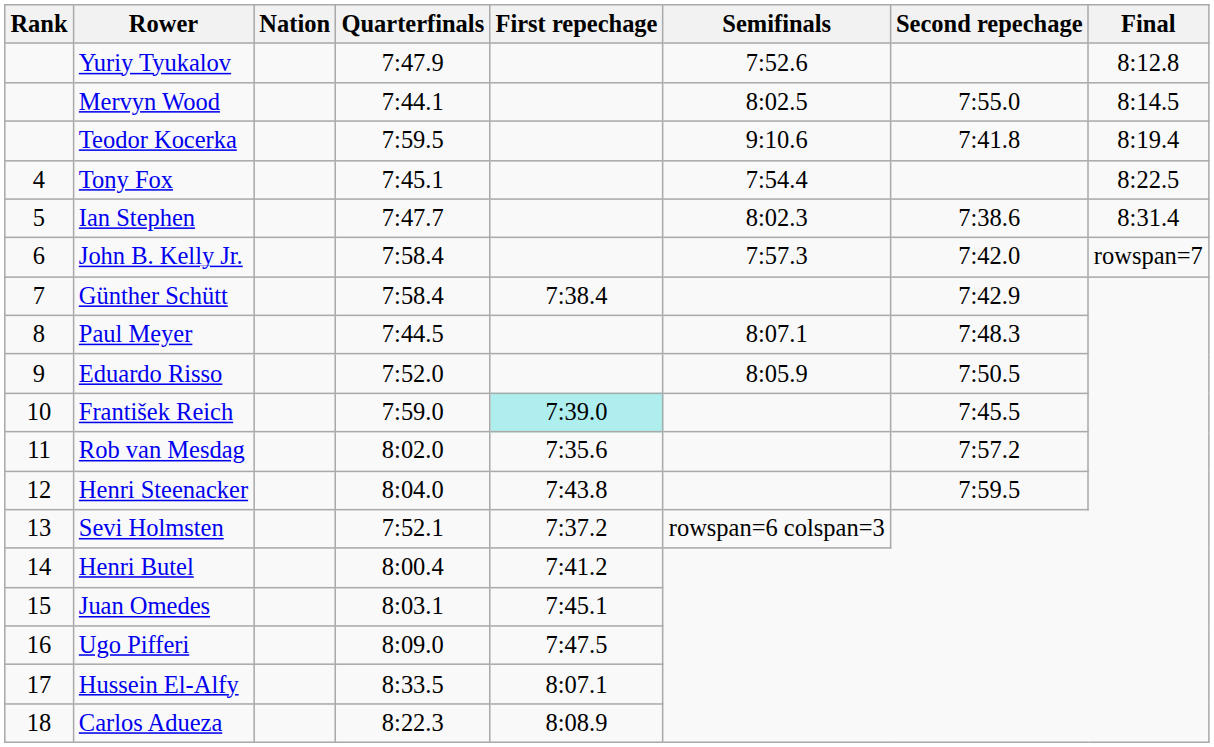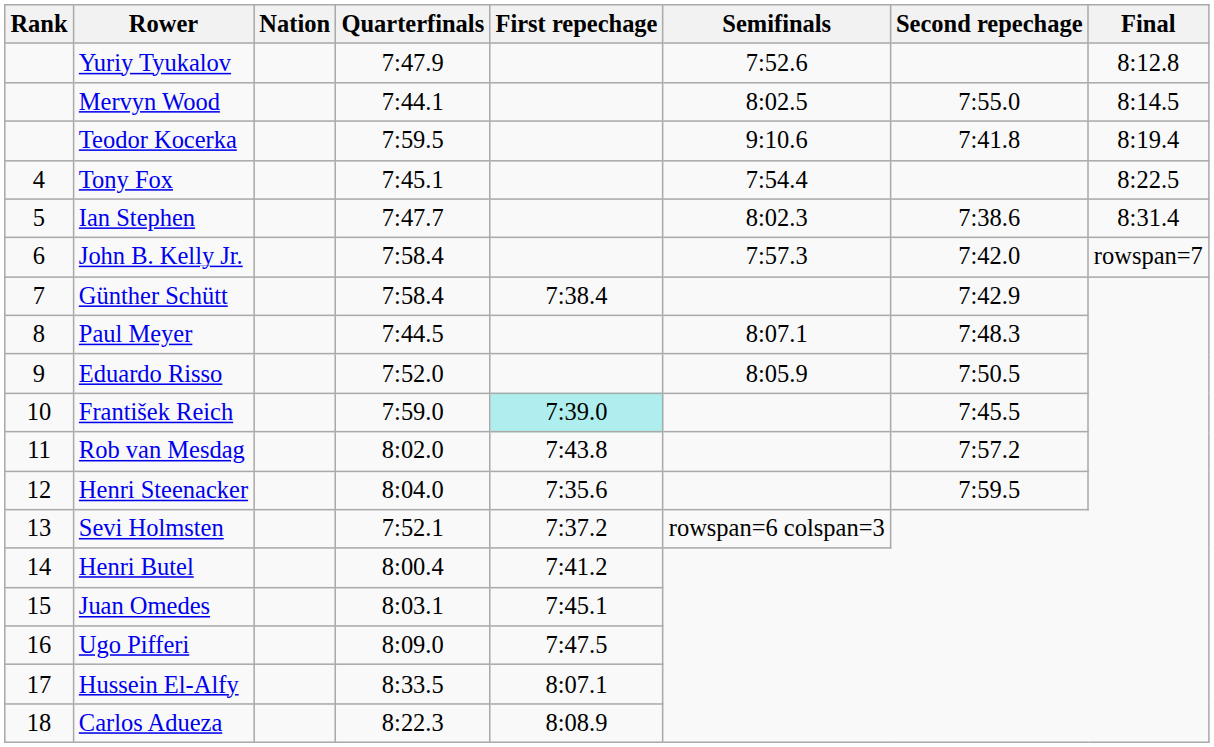(576, 450) 7:35.6 -> (576, 450) 7:43.8
(576, 489) 7:43.8 -> (576, 489) 7:35.6
